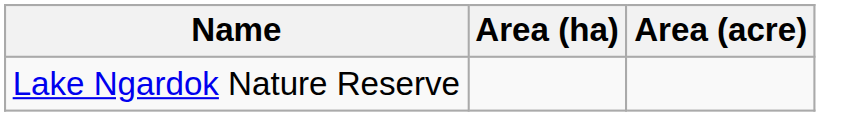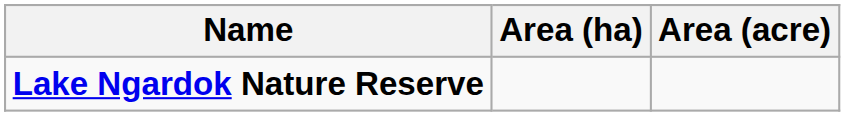(236, 83) normal -> (248, 83) bold
